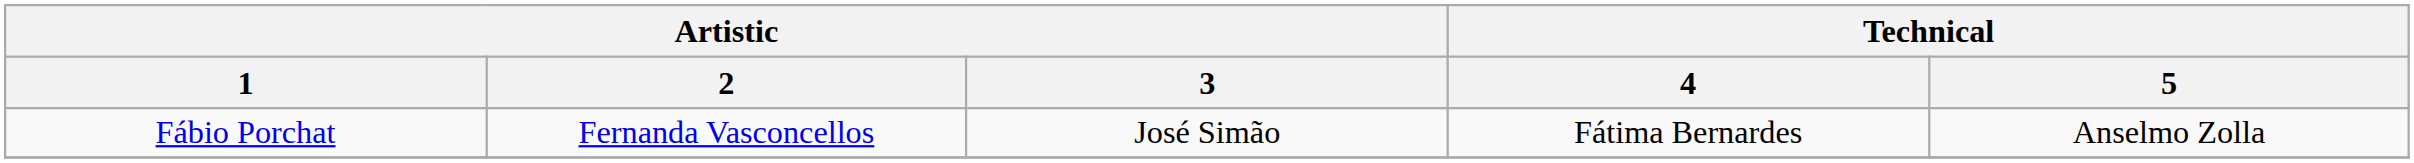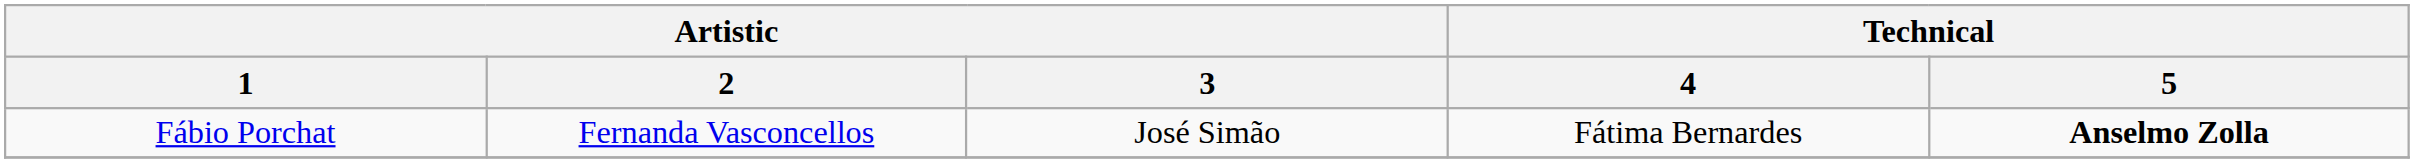(2169, 133) normal -> (2169, 133) bold
